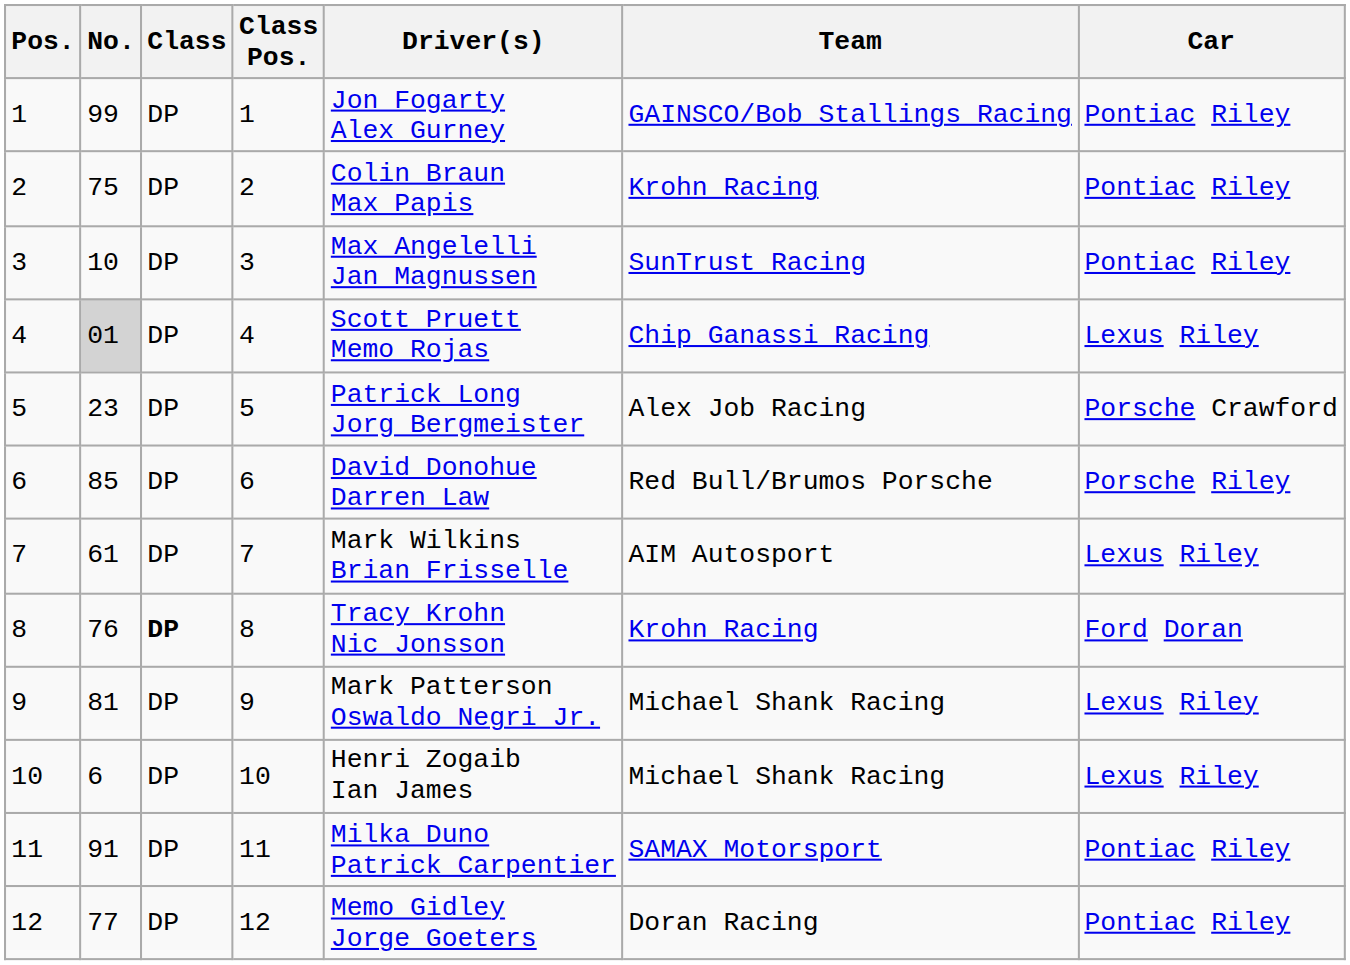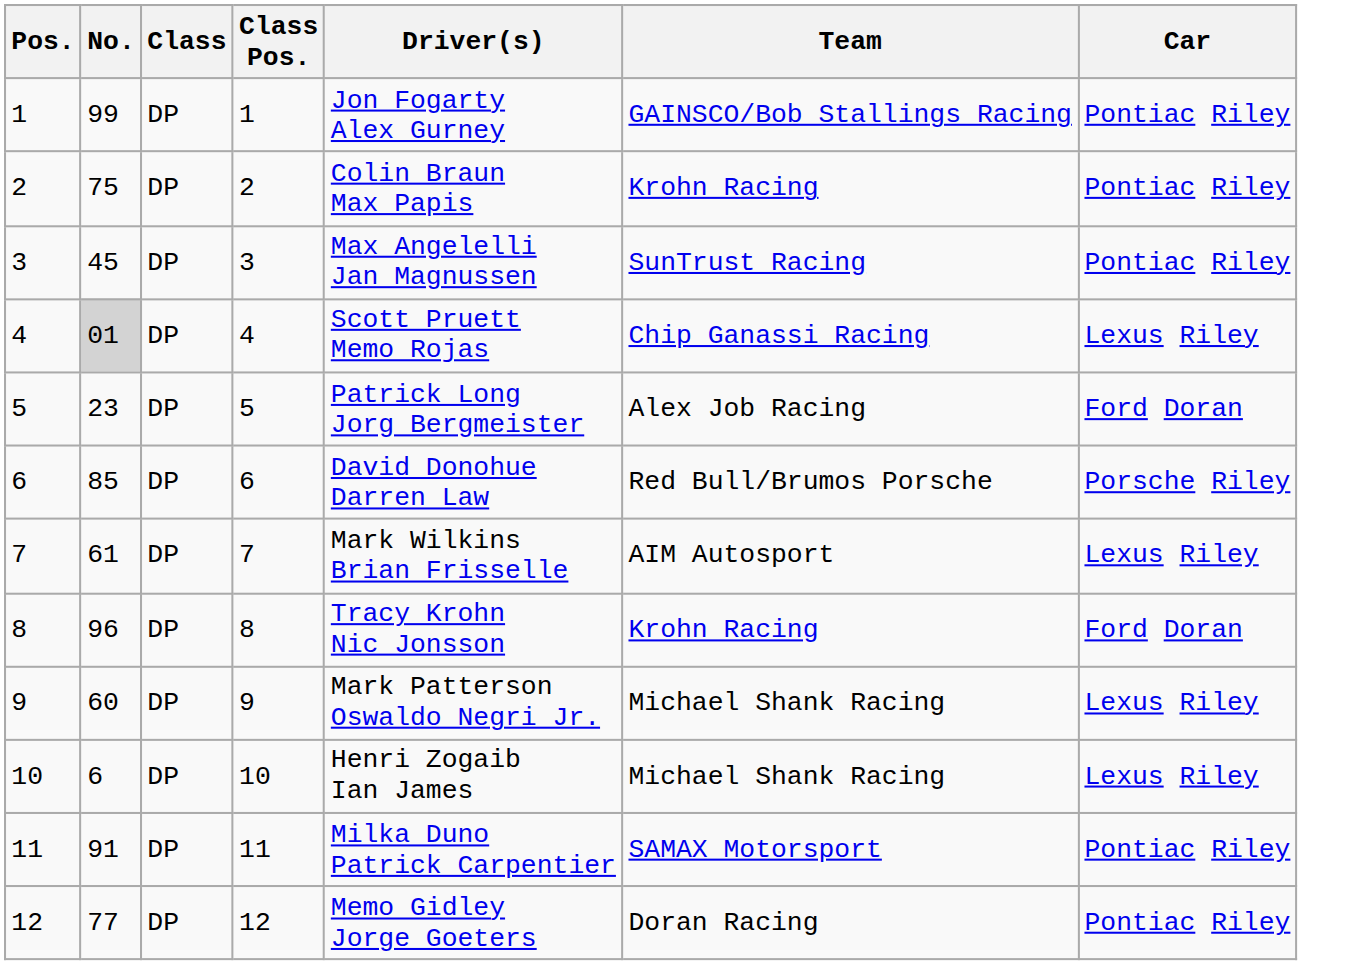(103, 262) 10 -> (103, 262) 45
(1211, 409) Porsche Crawford -> (1164, 409) Ford Doran
(103, 629) 76 -> (103, 629) 96
(163, 629) bold -> (163, 629) normal
(103, 703) 81 -> (103, 703) 60
